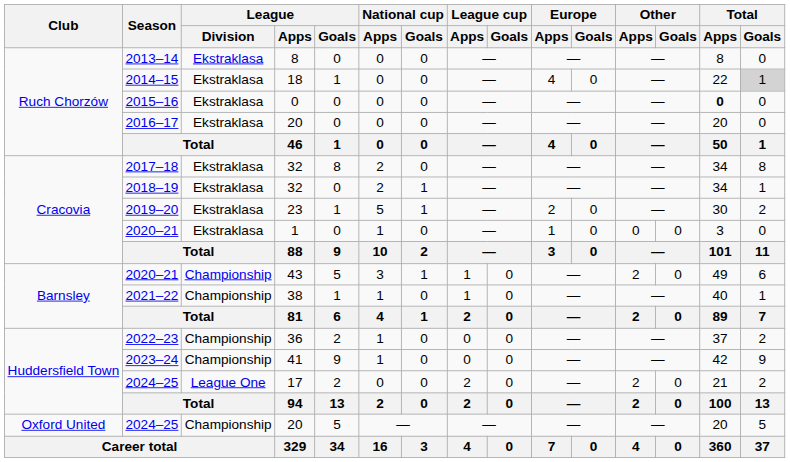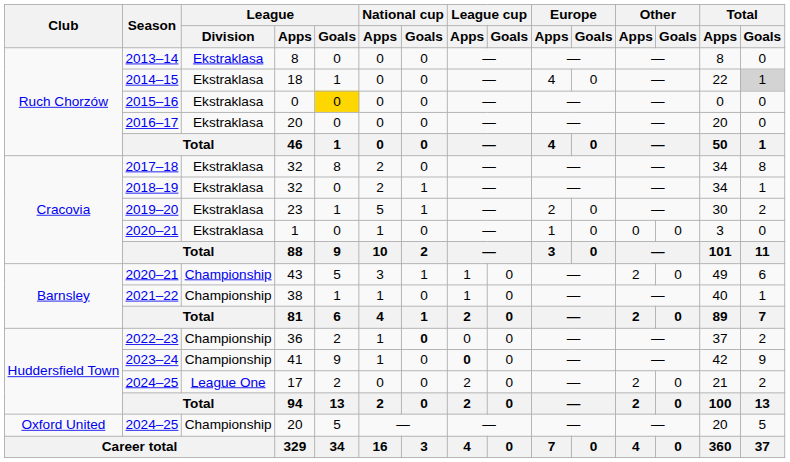(337, 101) no background -> (337, 101) gold background
(720, 101) bold -> (720, 101) normal
(424, 338) normal -> (424, 338) bold
(467, 360) normal -> (467, 360) bold
